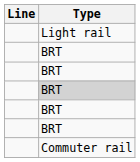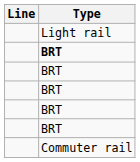(52, 52) normal -> (52, 52) bold
(52, 90) lightgrey background -> (52, 90) no background
